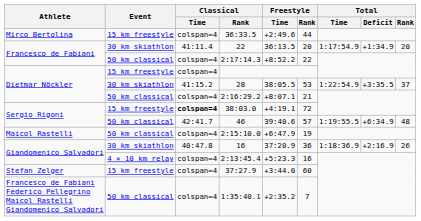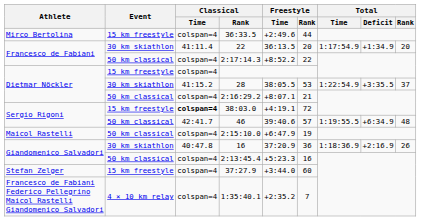(140, 158) 4 × 10 km relay -> (140, 158) 50 km classical
(140, 196) 50 km classical -> (140, 196) 4 × 10 km relay
